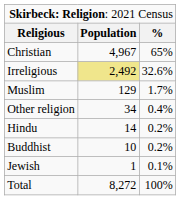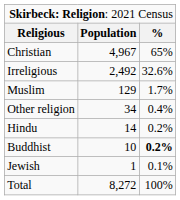(123, 71) khaki background -> (123, 71) no background
(160, 147) normal -> (159, 147) bold
